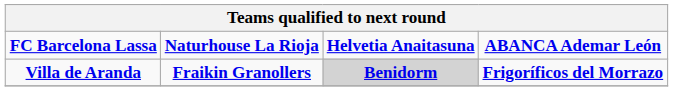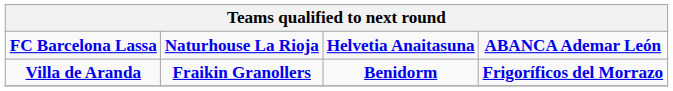(401, 72) lightgrey background -> (401, 72) no background
